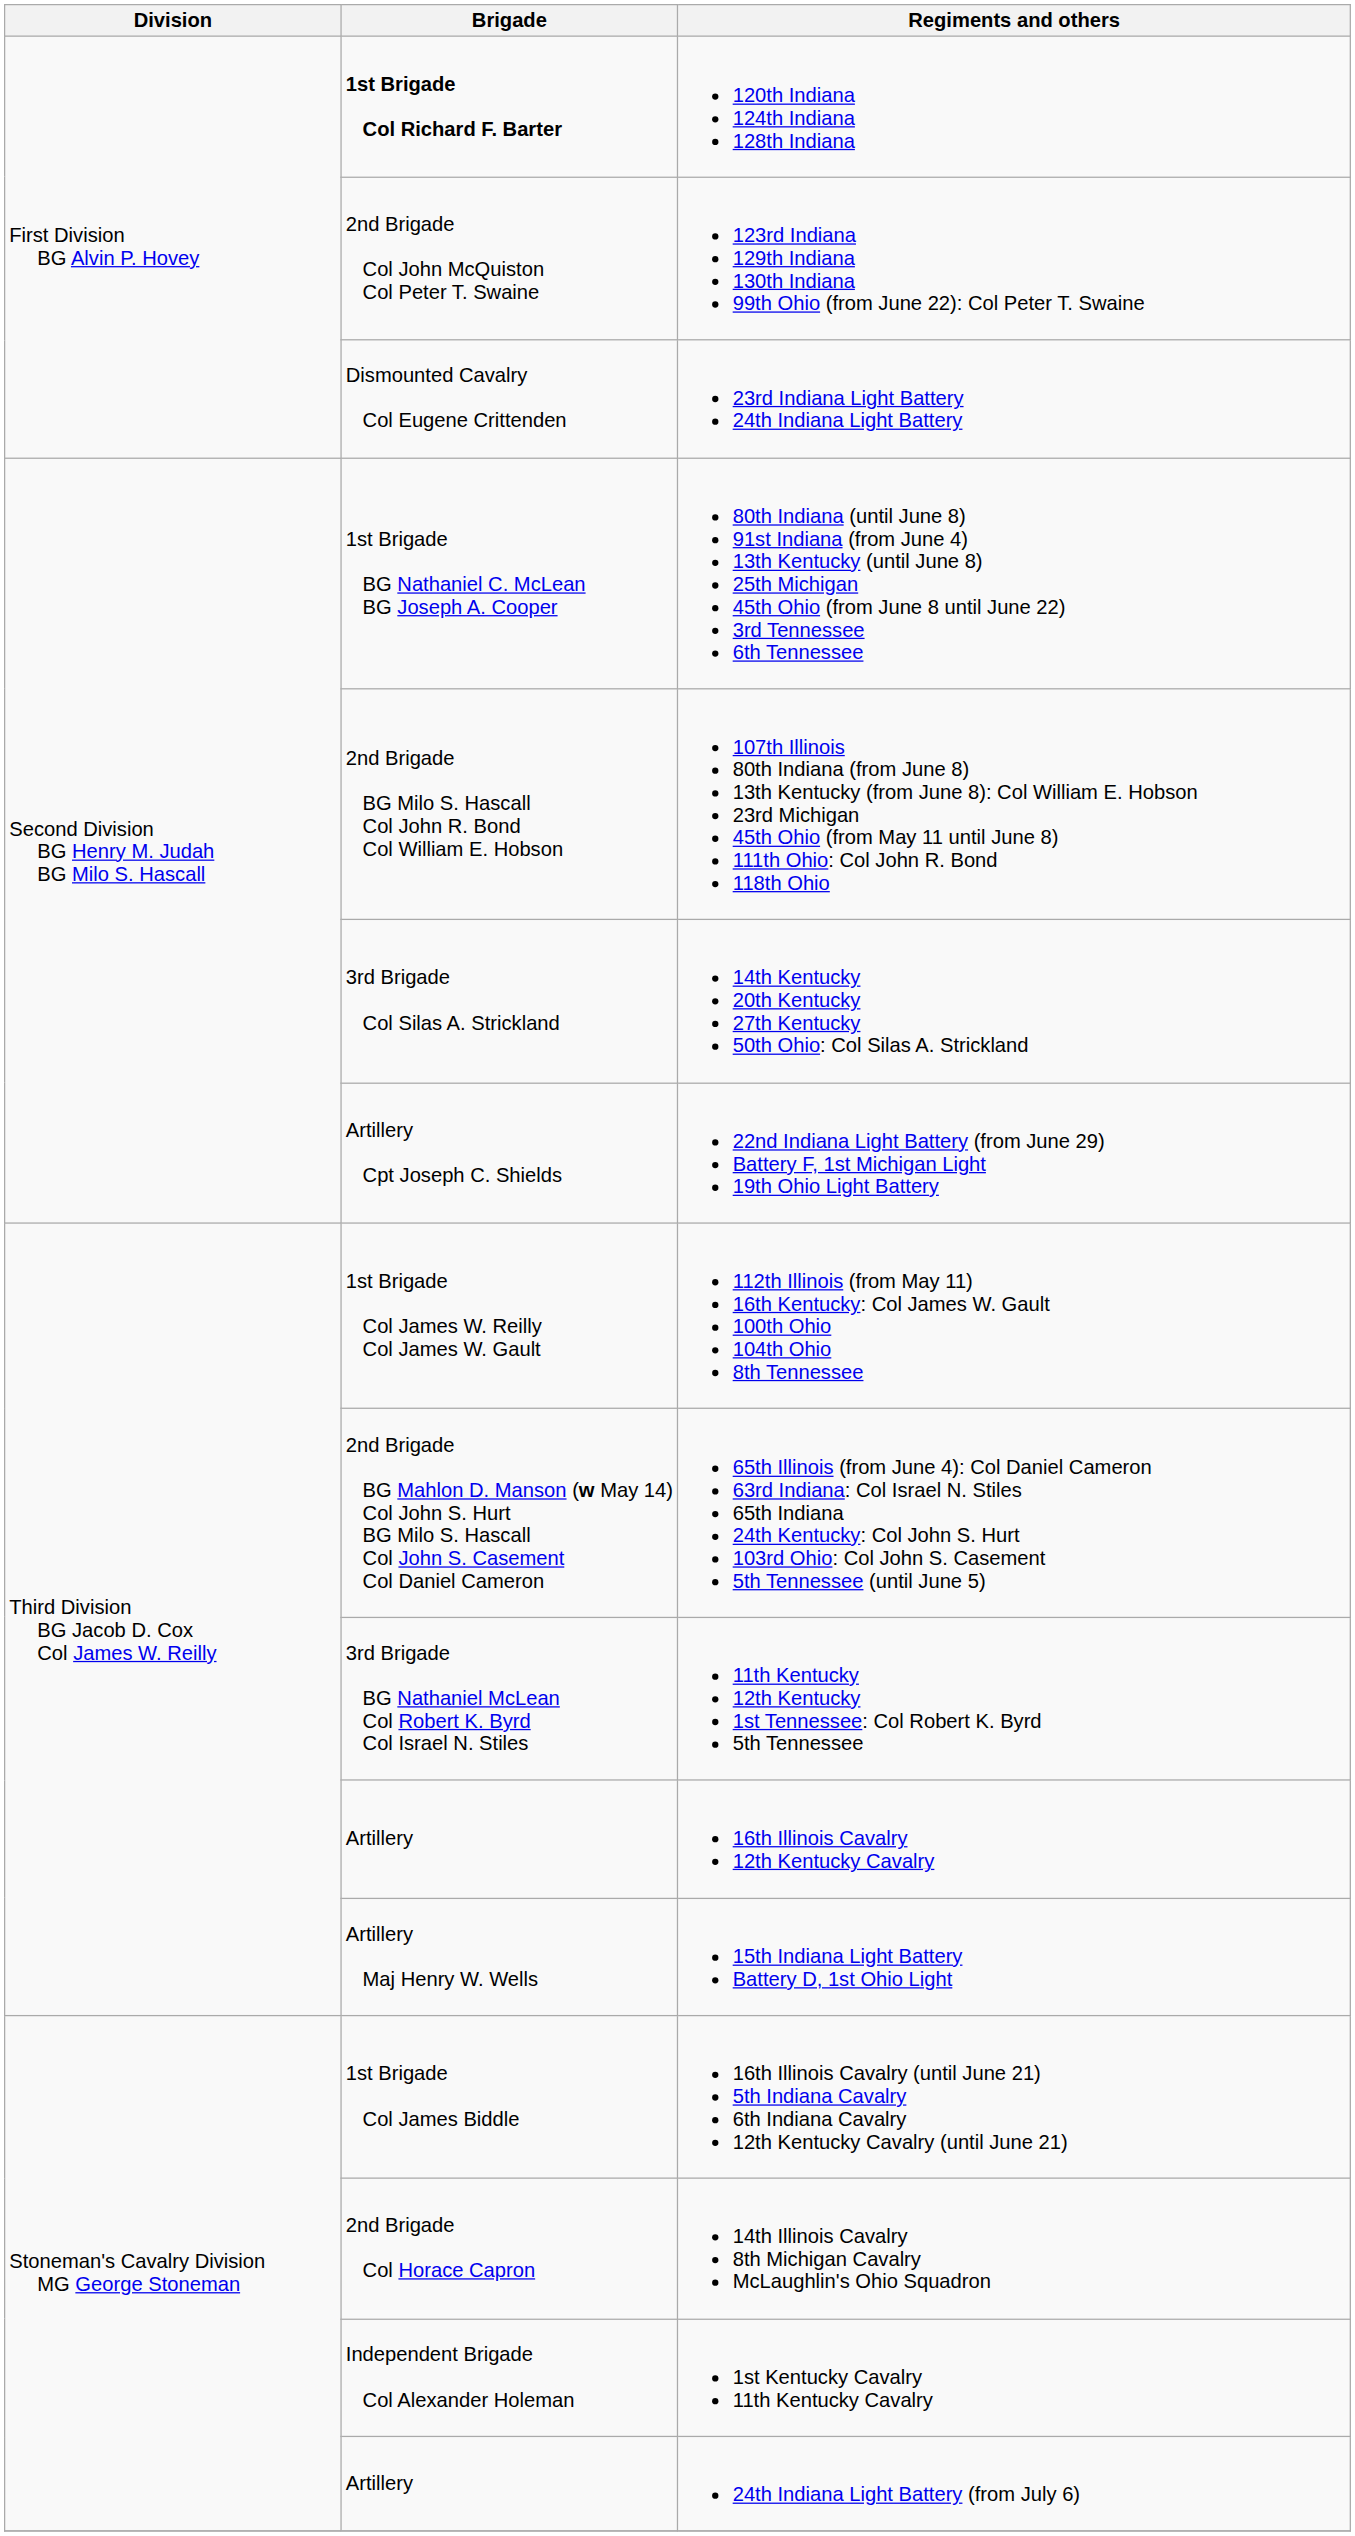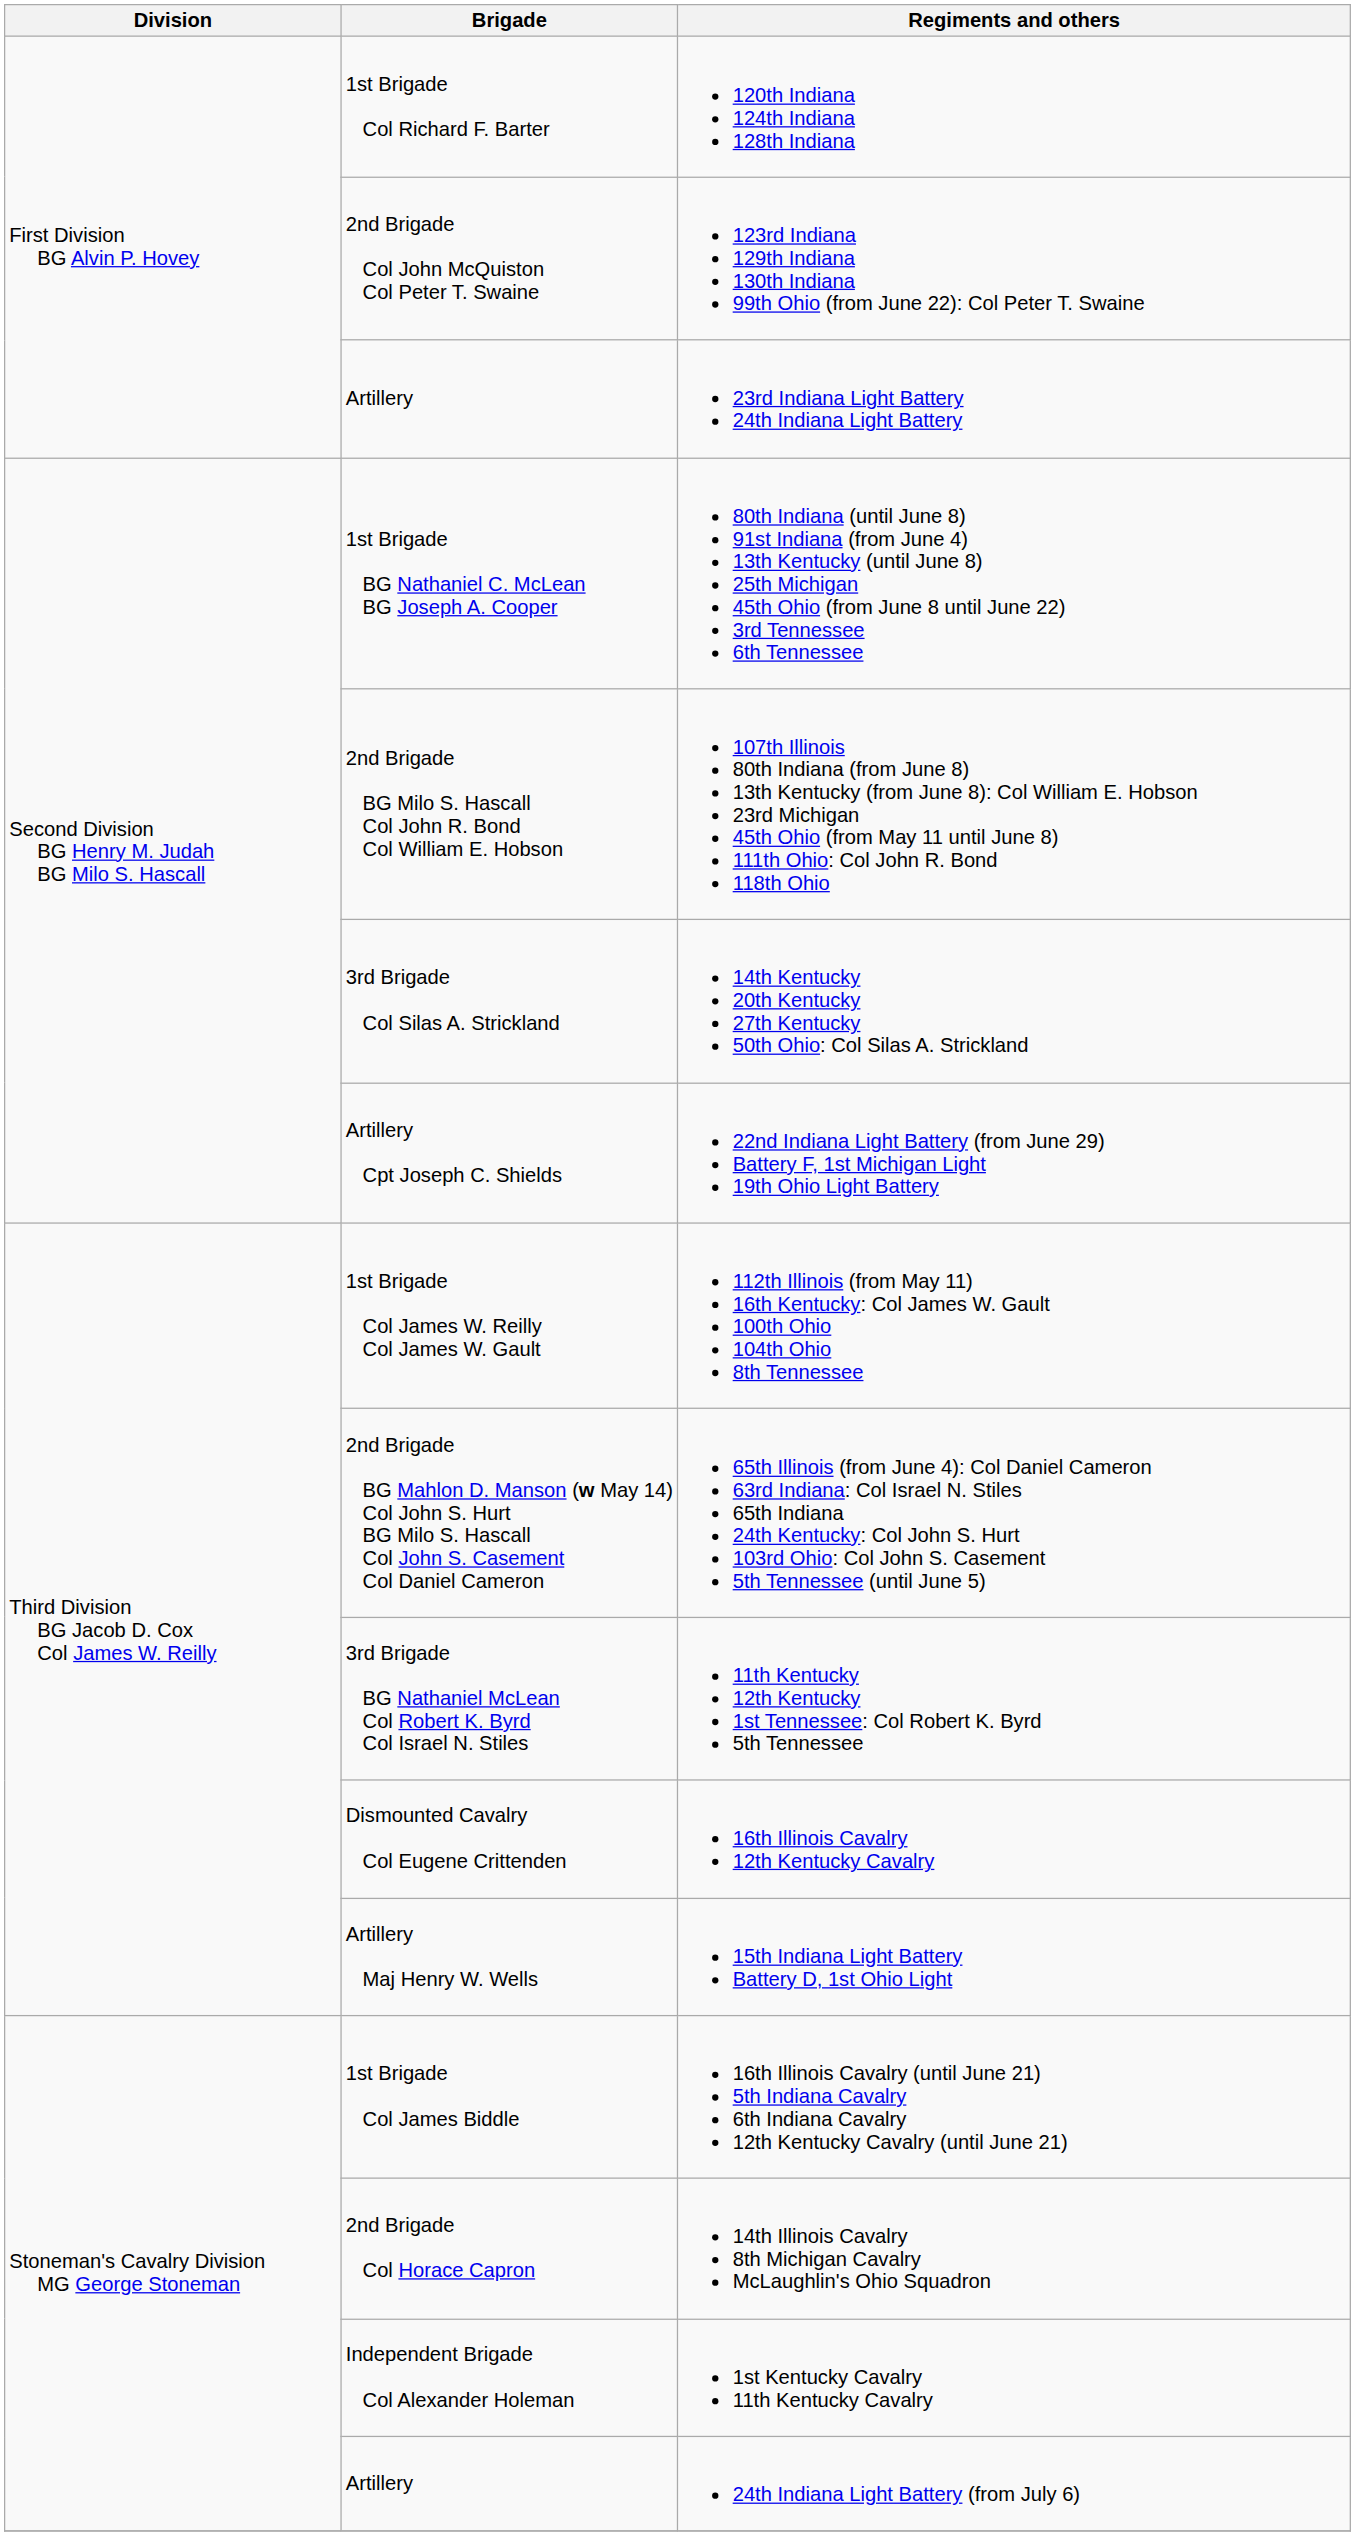(454, 106) bold -> (448, 106) normal
(456, 398) Dismounted Cavalry Col Eugene Crittenden -> (379, 398) Artillery
(379, 1838) Artillery -> (456, 1838) Dismounted Cavalry Col Eugene Crittenden
